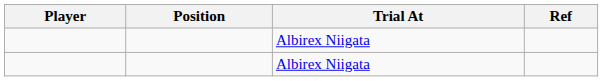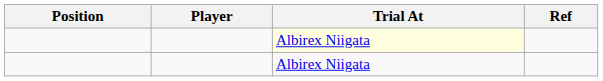columns swapped: (199, 16) <-> (65, 16)
(323, 40) no background -> (323, 40) lightyellow background
